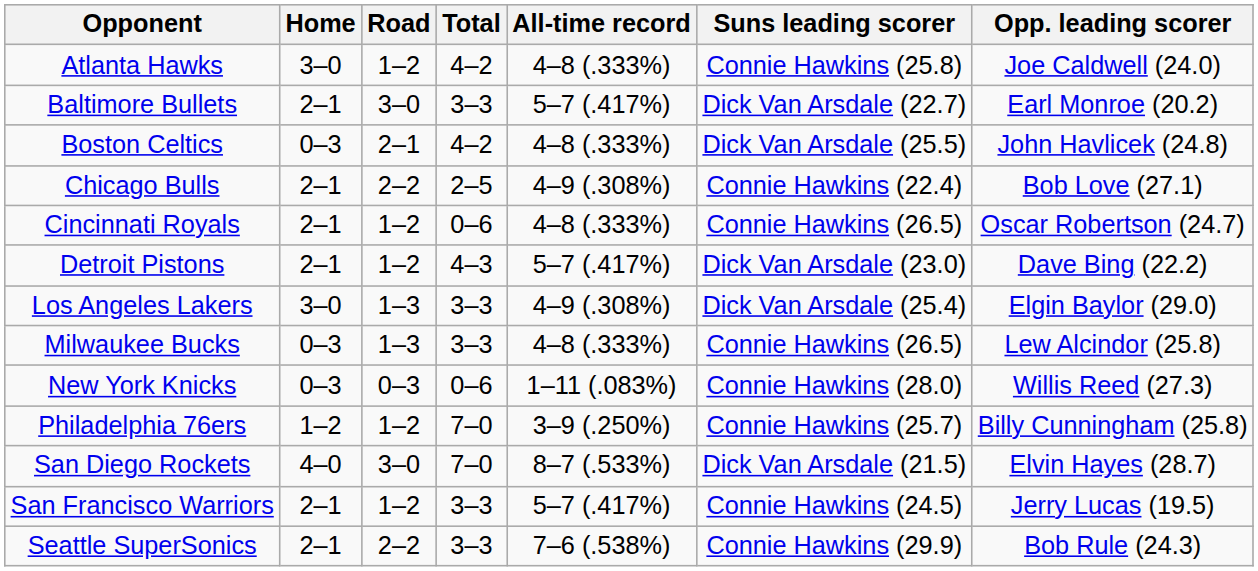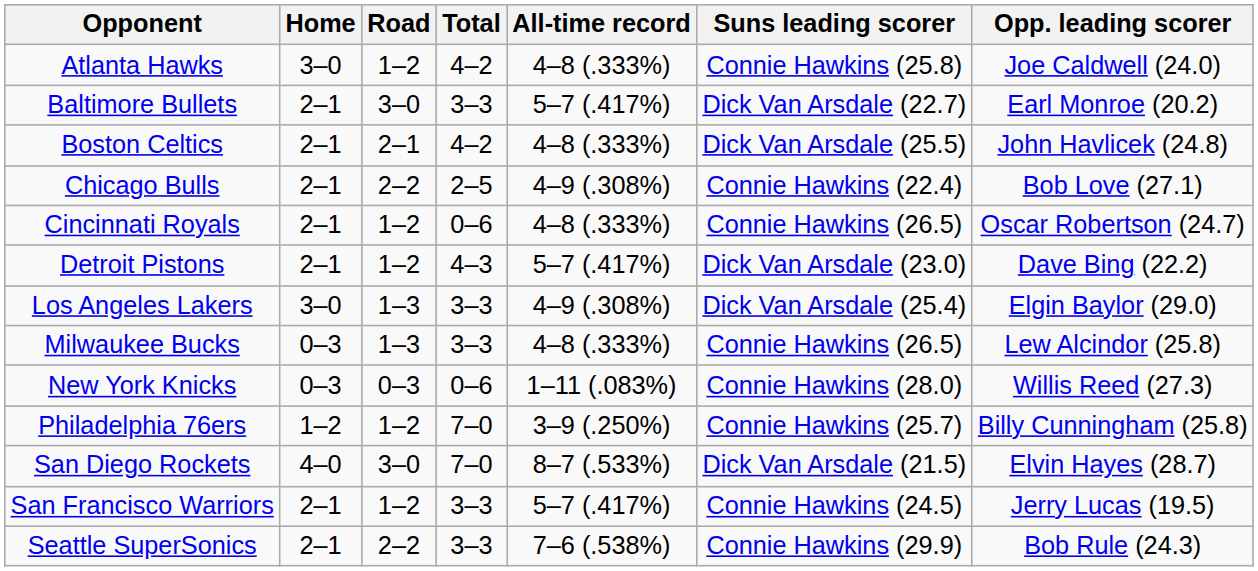(321, 144) 0–3 -> (321, 144) 2–1
